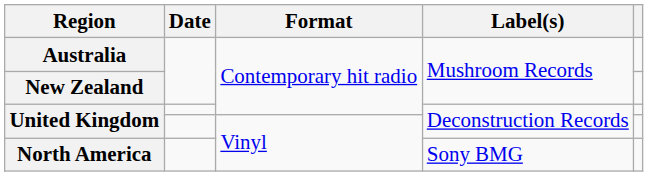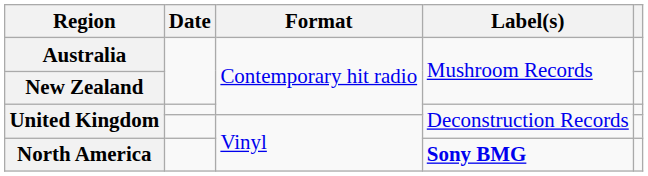(475, 154) normal -> (477, 154) bold
